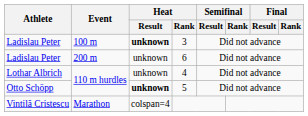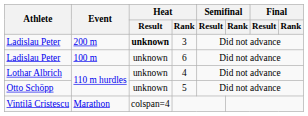(85, 42) 100 m -> (85, 42) 200 m
(85, 58) 200 m -> (85, 58) 100 m
(150, 88) bold -> (150, 88) normal
